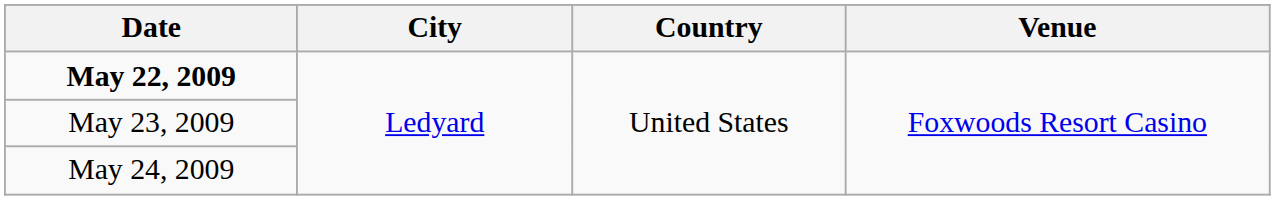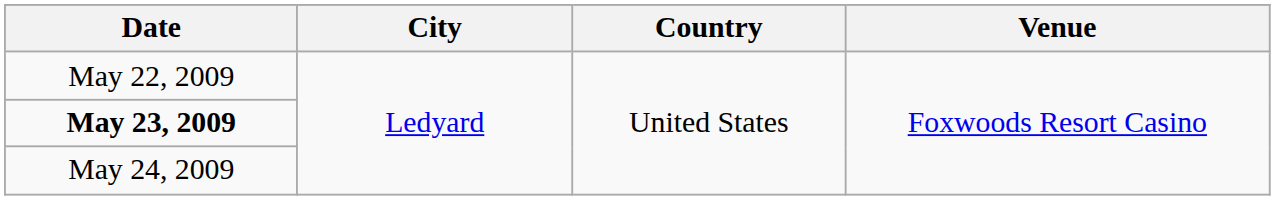(151, 75) bold -> (151, 75) normal
(151, 122) normal -> (151, 122) bold
